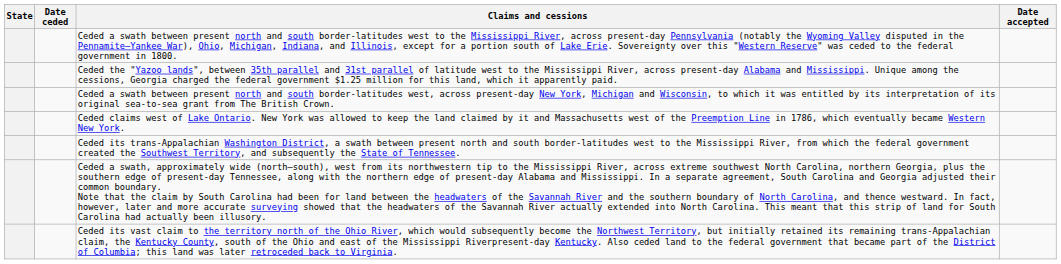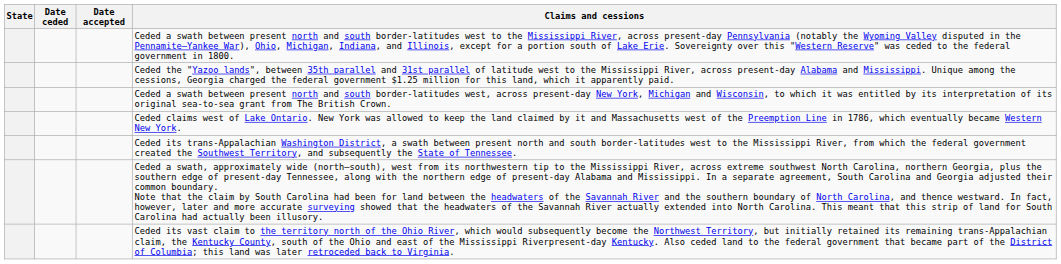columns swapped: (1028, 16) <-> (538, 16)
